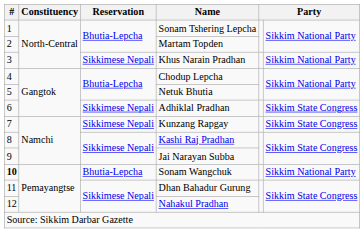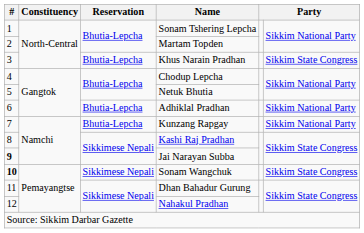(118, 60) Sikkimese Nepali -> (113, 60) Bhutia-Lepcha
(311, 60) Sikkim National Party -> (311, 60) Sikkim State Congress
(118, 108) Sikkimese Nepali -> (113, 108) Bhutia-Lepcha
(311, 108) Sikkim State Congress -> (311, 108) Sikkim National Party
(118, 124) Sikkimese Nepali -> (113, 124) Bhutia-Lepcha
(311, 124) Sikkim State Congress -> (311, 124) Sikkim National Party
(9, 156) normal -> (9, 156) bold
(113, 172) Bhutia-Lepcha -> (118, 172) Sikkimese Nepali
(311, 172) Sikkim National Party -> (311, 172) Sikkim State Congress
